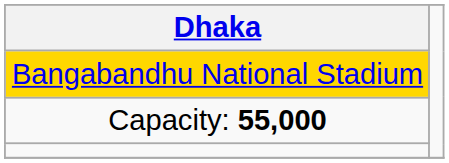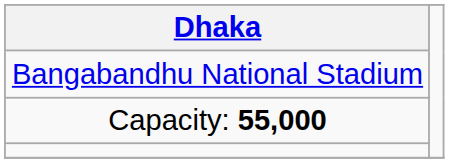(218, 73) gold background -> (218, 73) no background
